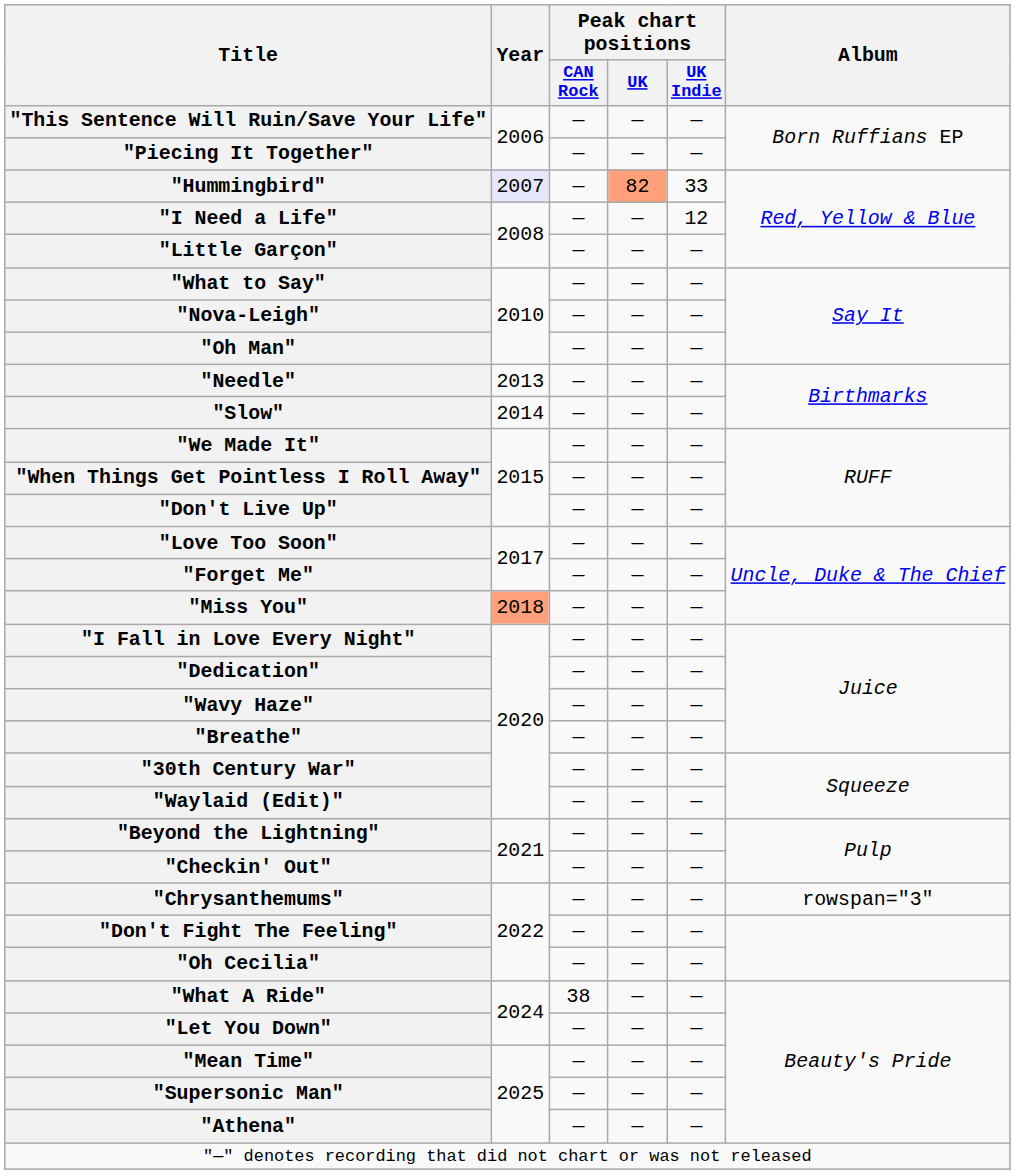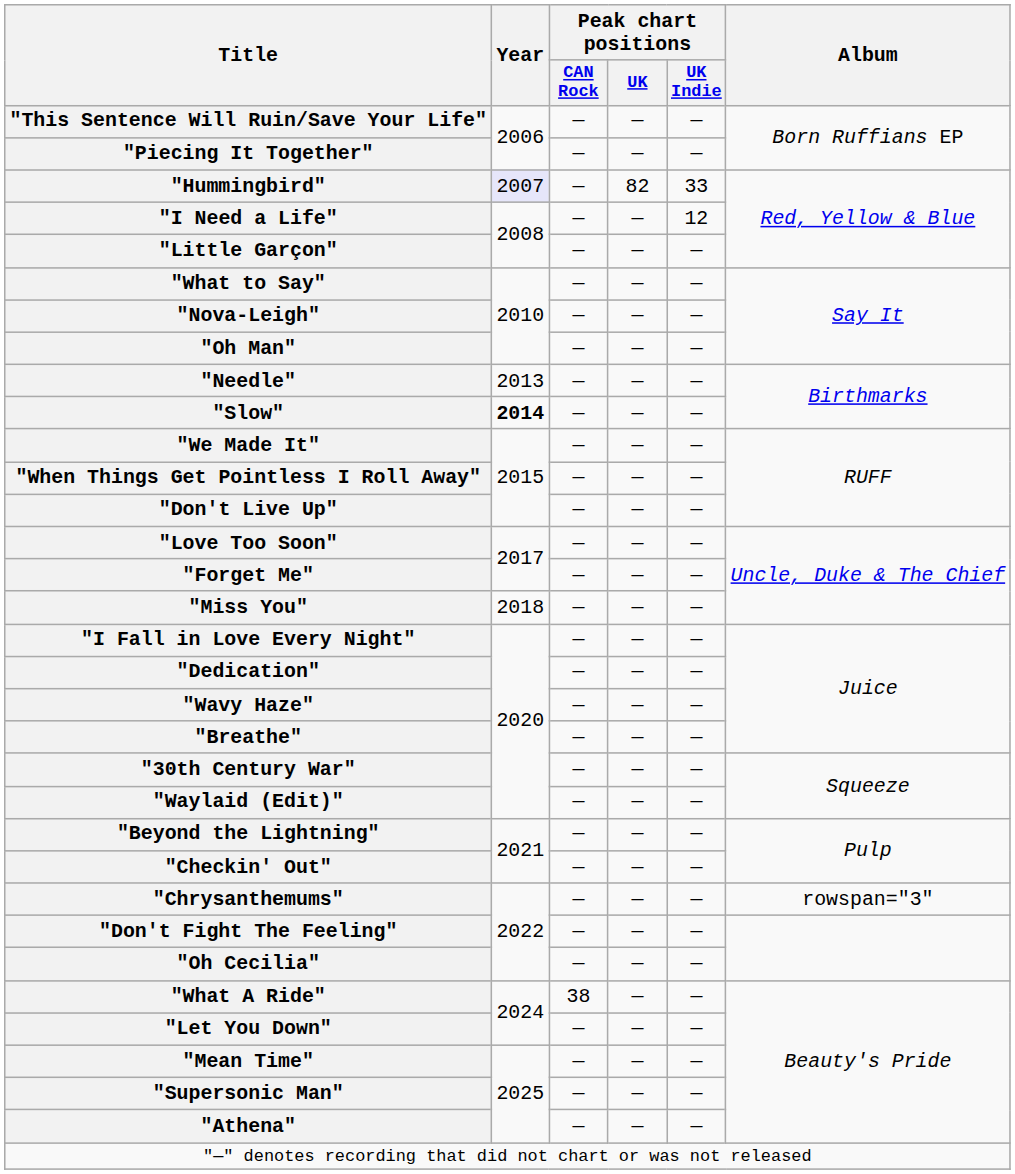(637, 186) lightsalmon background -> (637, 186) no background
(520, 413) normal -> (520, 413) bold
(520, 608) lightsalmon background -> (520, 608) no background
